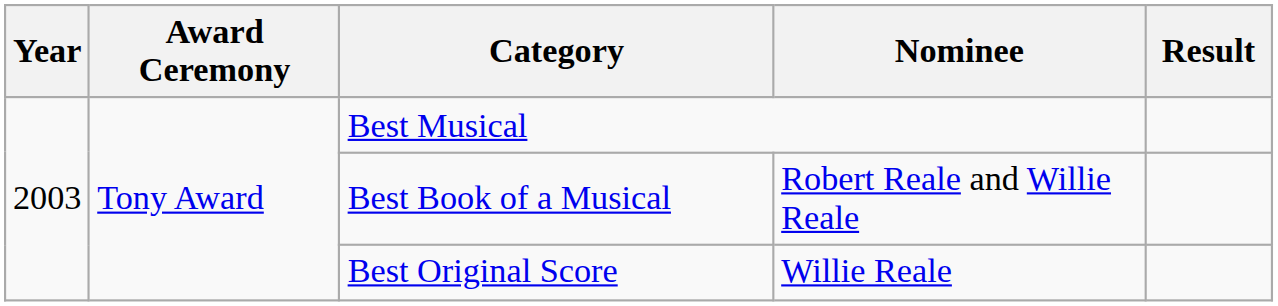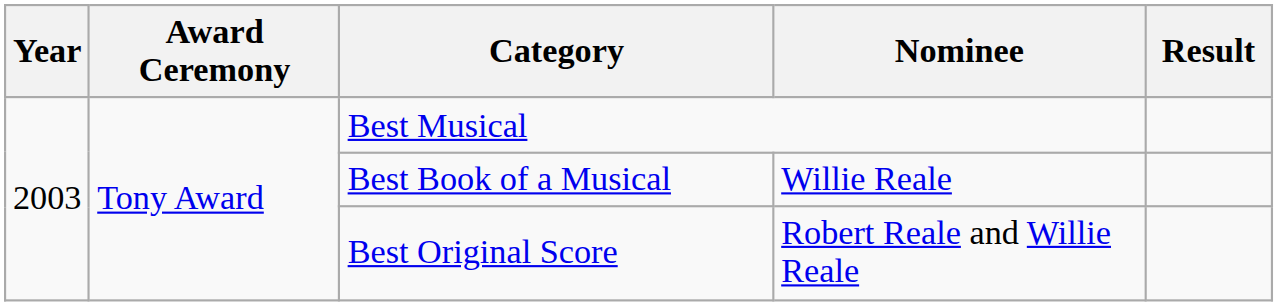(946, 198) Robert Reale and Willie Reale -> (867, 178) Willie Reale
(867, 271) Willie Reale -> (946, 252) Robert Reale and Willie Reale
